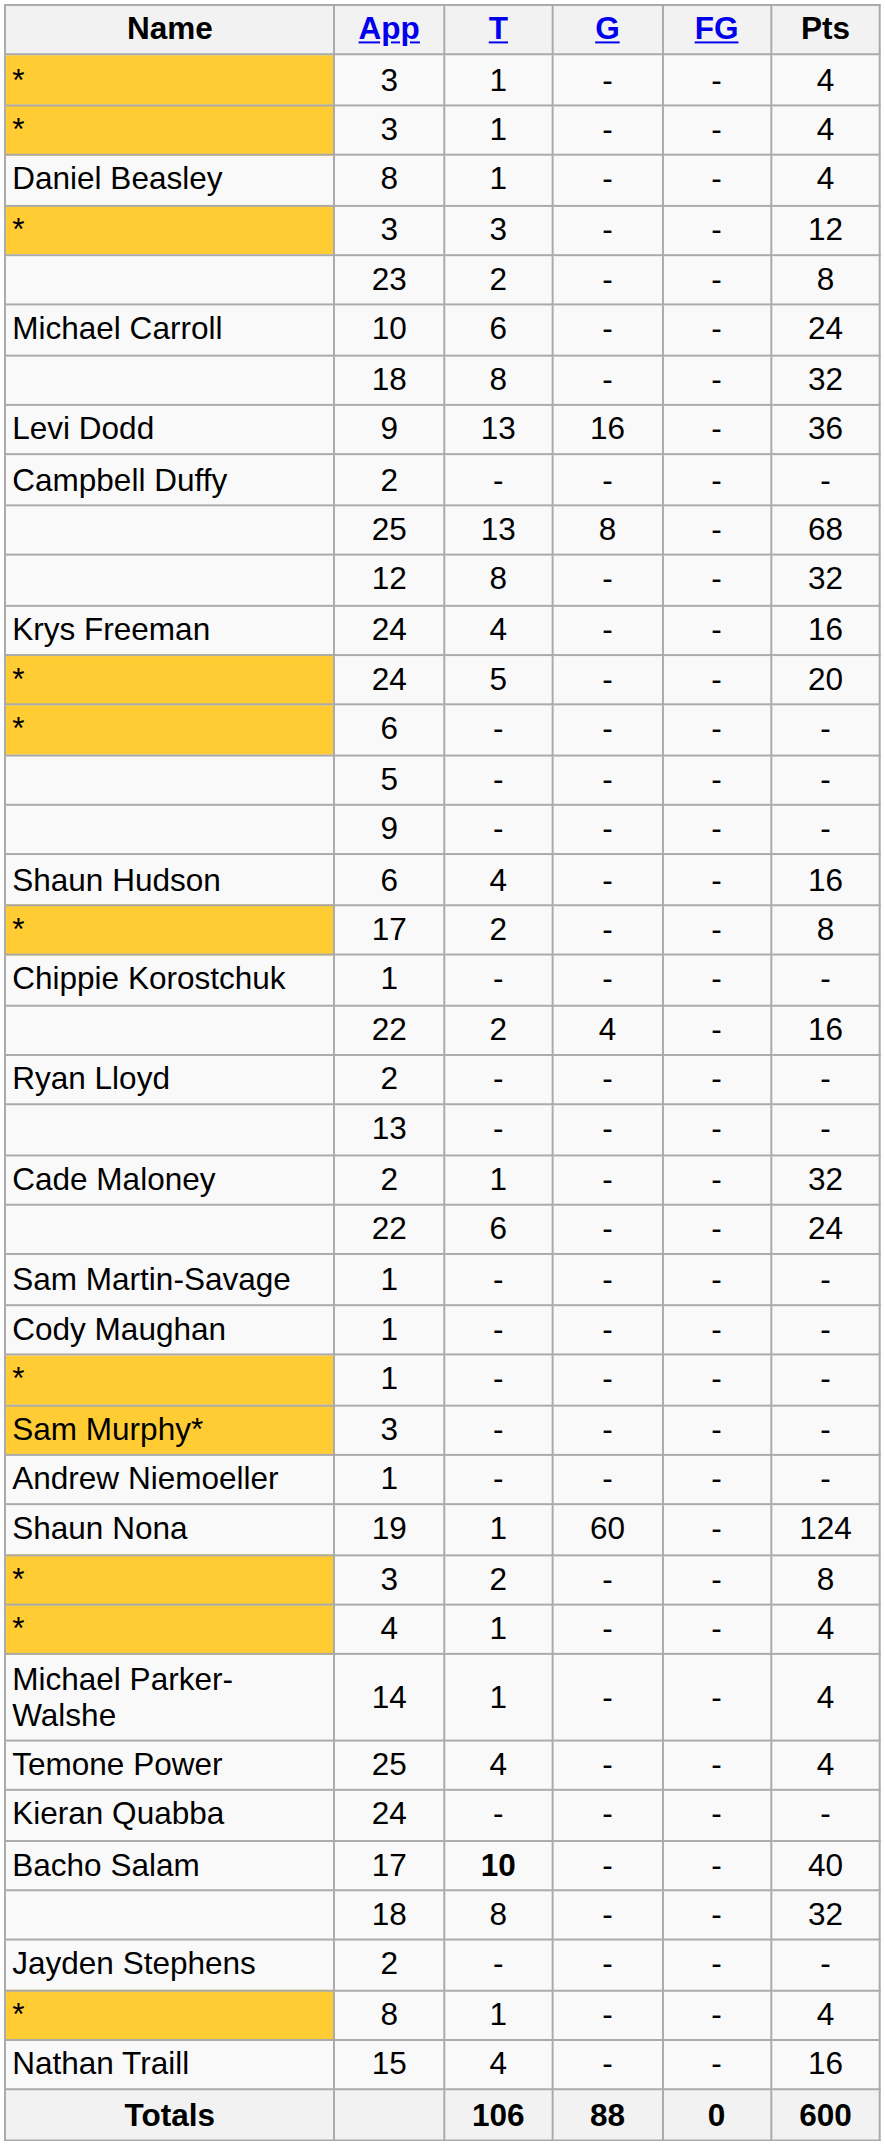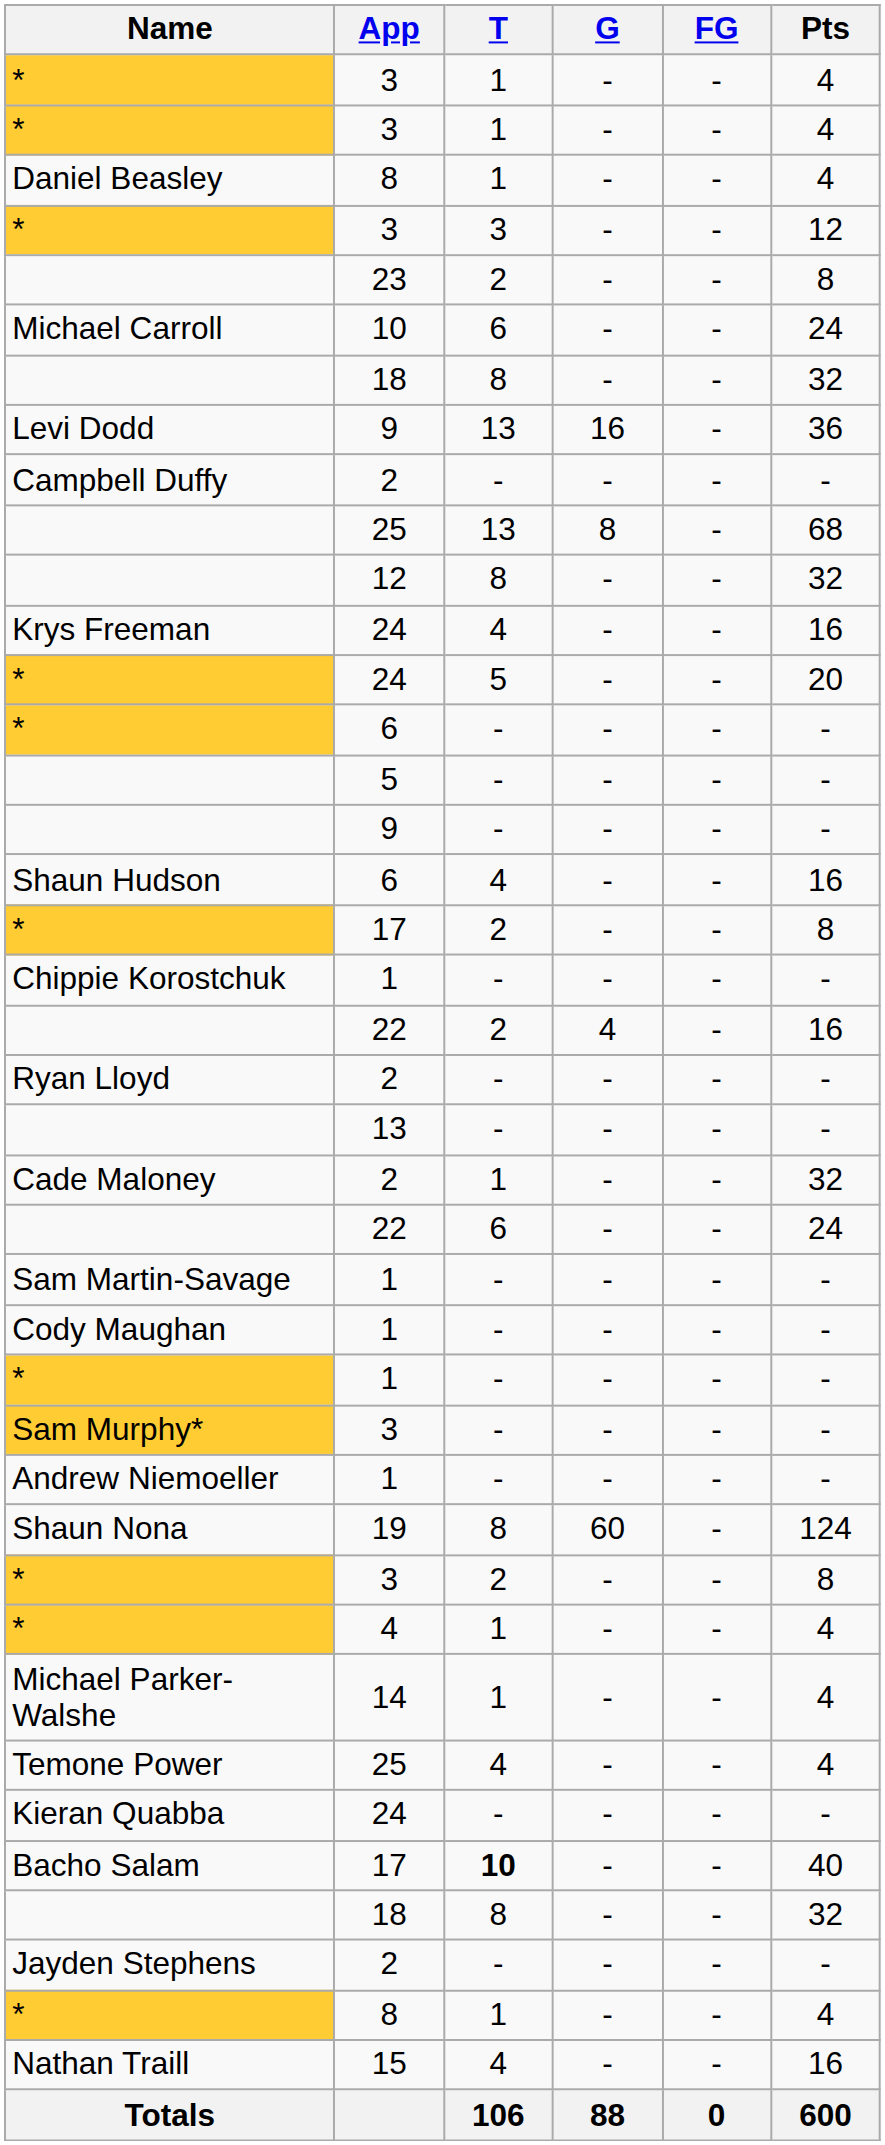(498, 1529) 1 -> (498, 1529) 8
